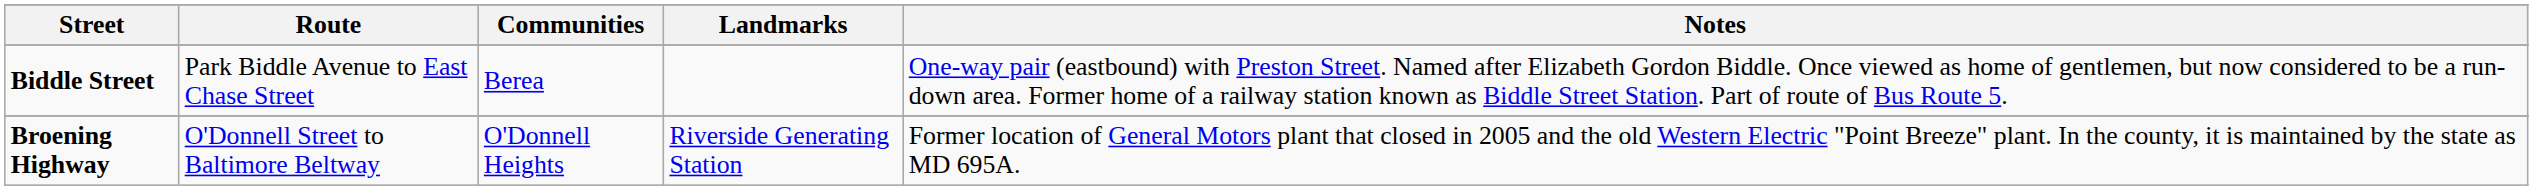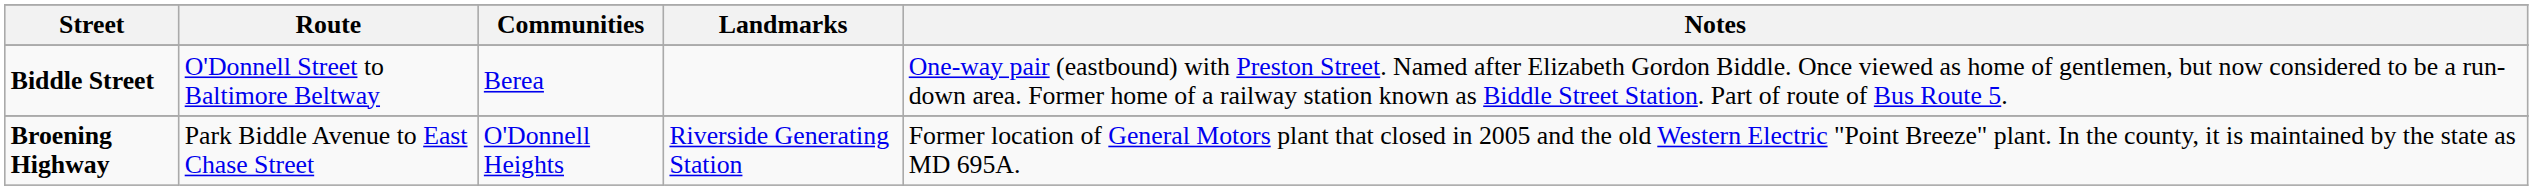(326, 80) Park Biddle Avenue to East Chase Street -> (284, 80) O'Donnell Street to Baltimore Beltway
(284, 150) O'Donnell Street to Baltimore Beltway -> (326, 150) Park Biddle Avenue to East Chase Street
